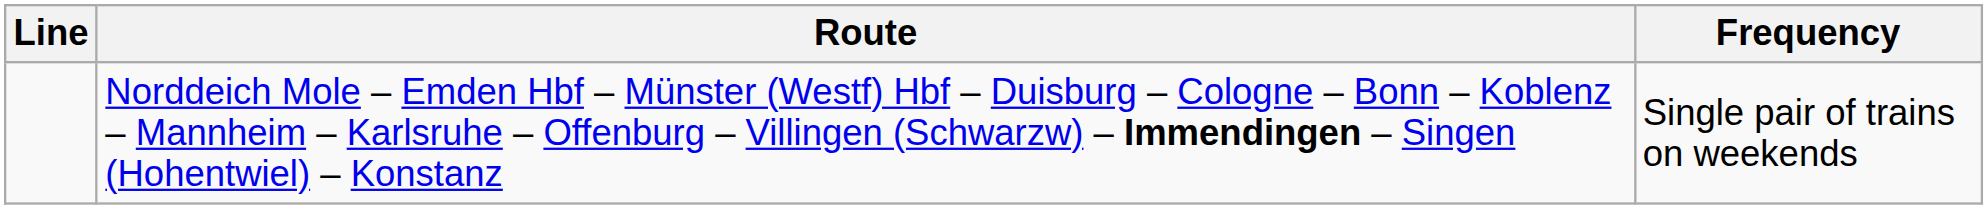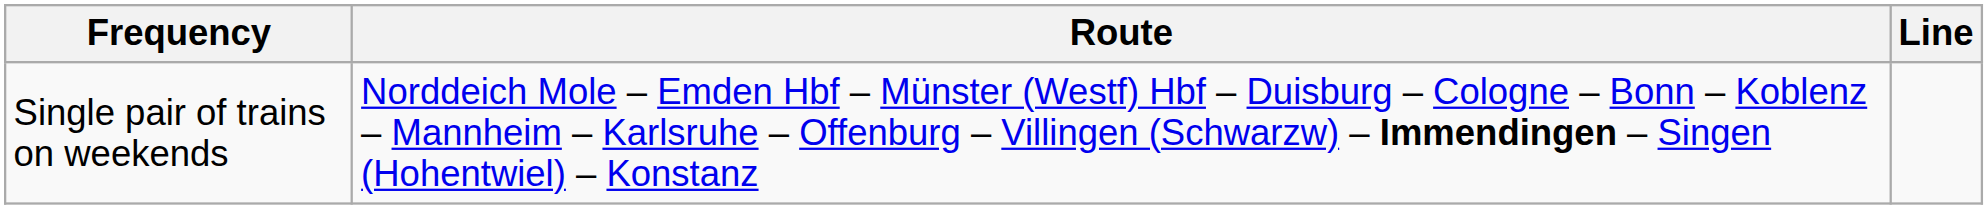columns swapped: (51, 33) <-> (1808, 33)
